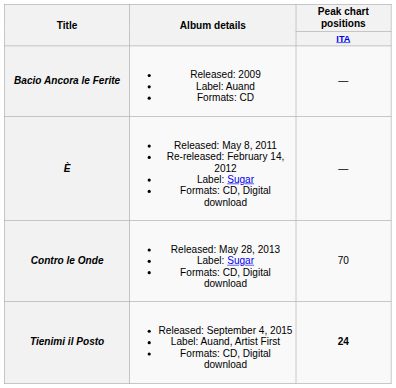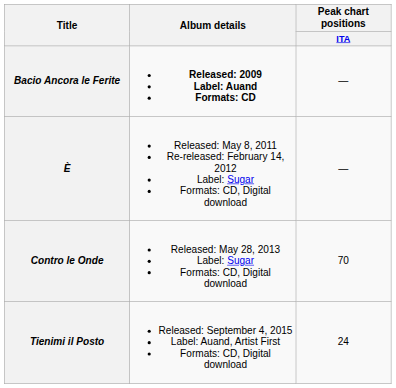(213, 87) normal -> (213, 87) bold
(343, 342) bold -> (343, 342) normal
